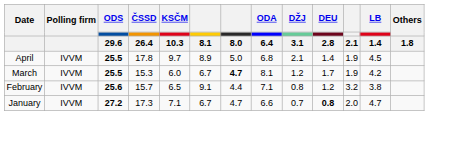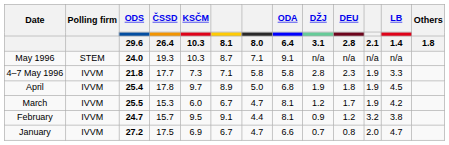+ row: (35, 58)
+ row: (35, 73)
(113, 58) 25.5 -> (134, 87) 25.4
(297, 58) 2.1 -> (318, 87) 1.9
(328, 58) 1.4 -> (349, 87) 1.8
(236, 73) bold -> (257, 102) normal
(113, 87) 25.6 -> (134, 117) 24.7
(175, 87) 6.5 -> (196, 117) 9.5
(267, 87) 7.1 -> (288, 117) 8.1
(297, 87) 0.8 -> (318, 117) 0.9
(144, 102) 17.3 -> (165, 132) 17.5
(175, 102) 7.1 -> (196, 132) 6.9
(328, 102) bold -> (349, 132) normal
